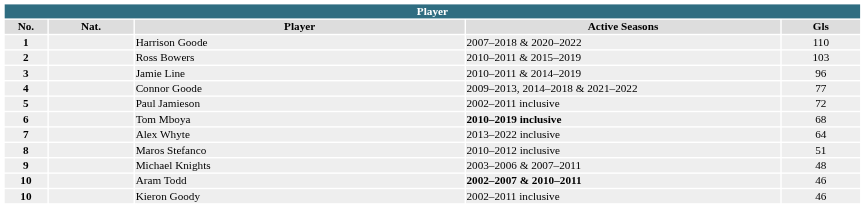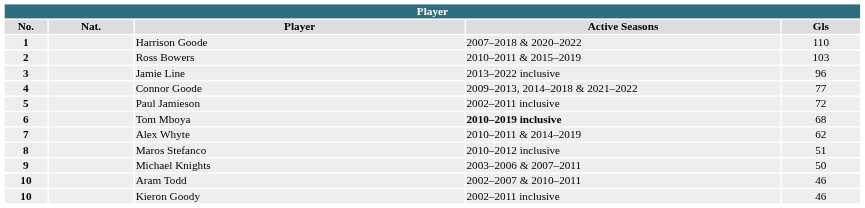(524, 73) 2010–2011 & 2014–2019 -> (513, 73) 2013–2022 inclusive
(513, 134) 2013–2022 inclusive -> (524, 134) 2010–2011 & 2014–2019
(821, 134) 64 -> (821, 134) 62
(821, 165) 48 -> (821, 165) 50
(524, 180) bold -> (524, 180) normal
